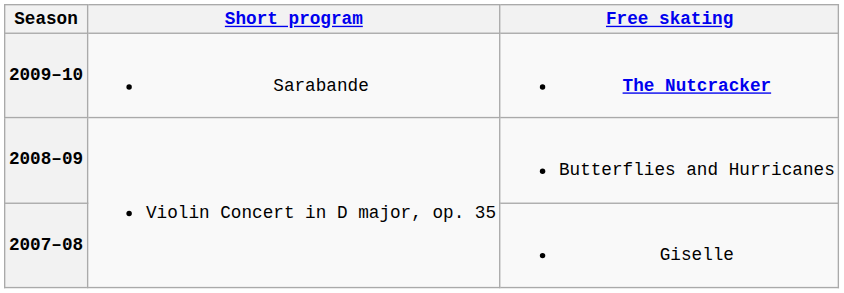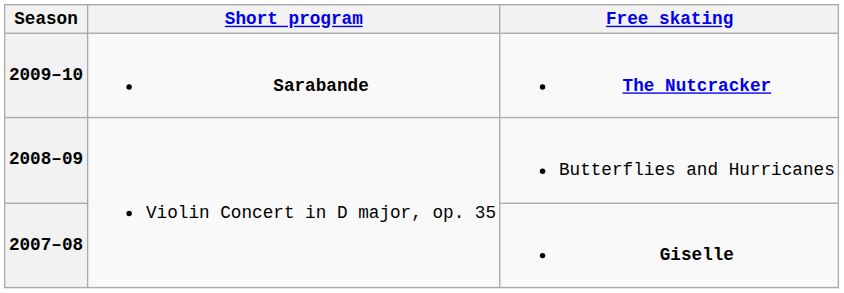(294, 86) normal -> (294, 86) bold
(670, 255) normal -> (670, 255) bold
